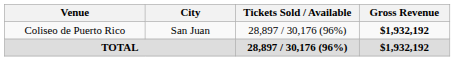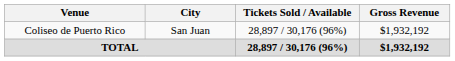(404, 30) bold -> (404, 30) normal
